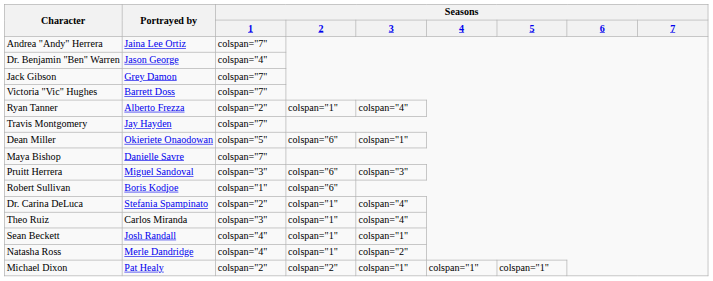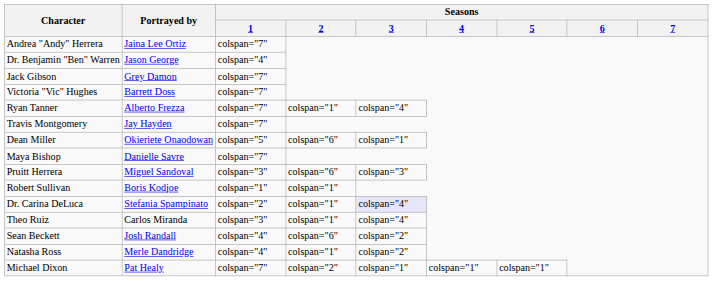(243, 108) colspan="2" -> (243, 108) colspan="7"
(313, 188) colspan="6" -> (313, 188) colspan="1"
(383, 204) no background -> (383, 204) lavender background
(313, 236) colspan="1" -> (313, 236) colspan="6"
(383, 236) colspan="1" -> (383, 236) colspan="2"
(243, 268) colspan="2" -> (243, 268) colspan="7"
